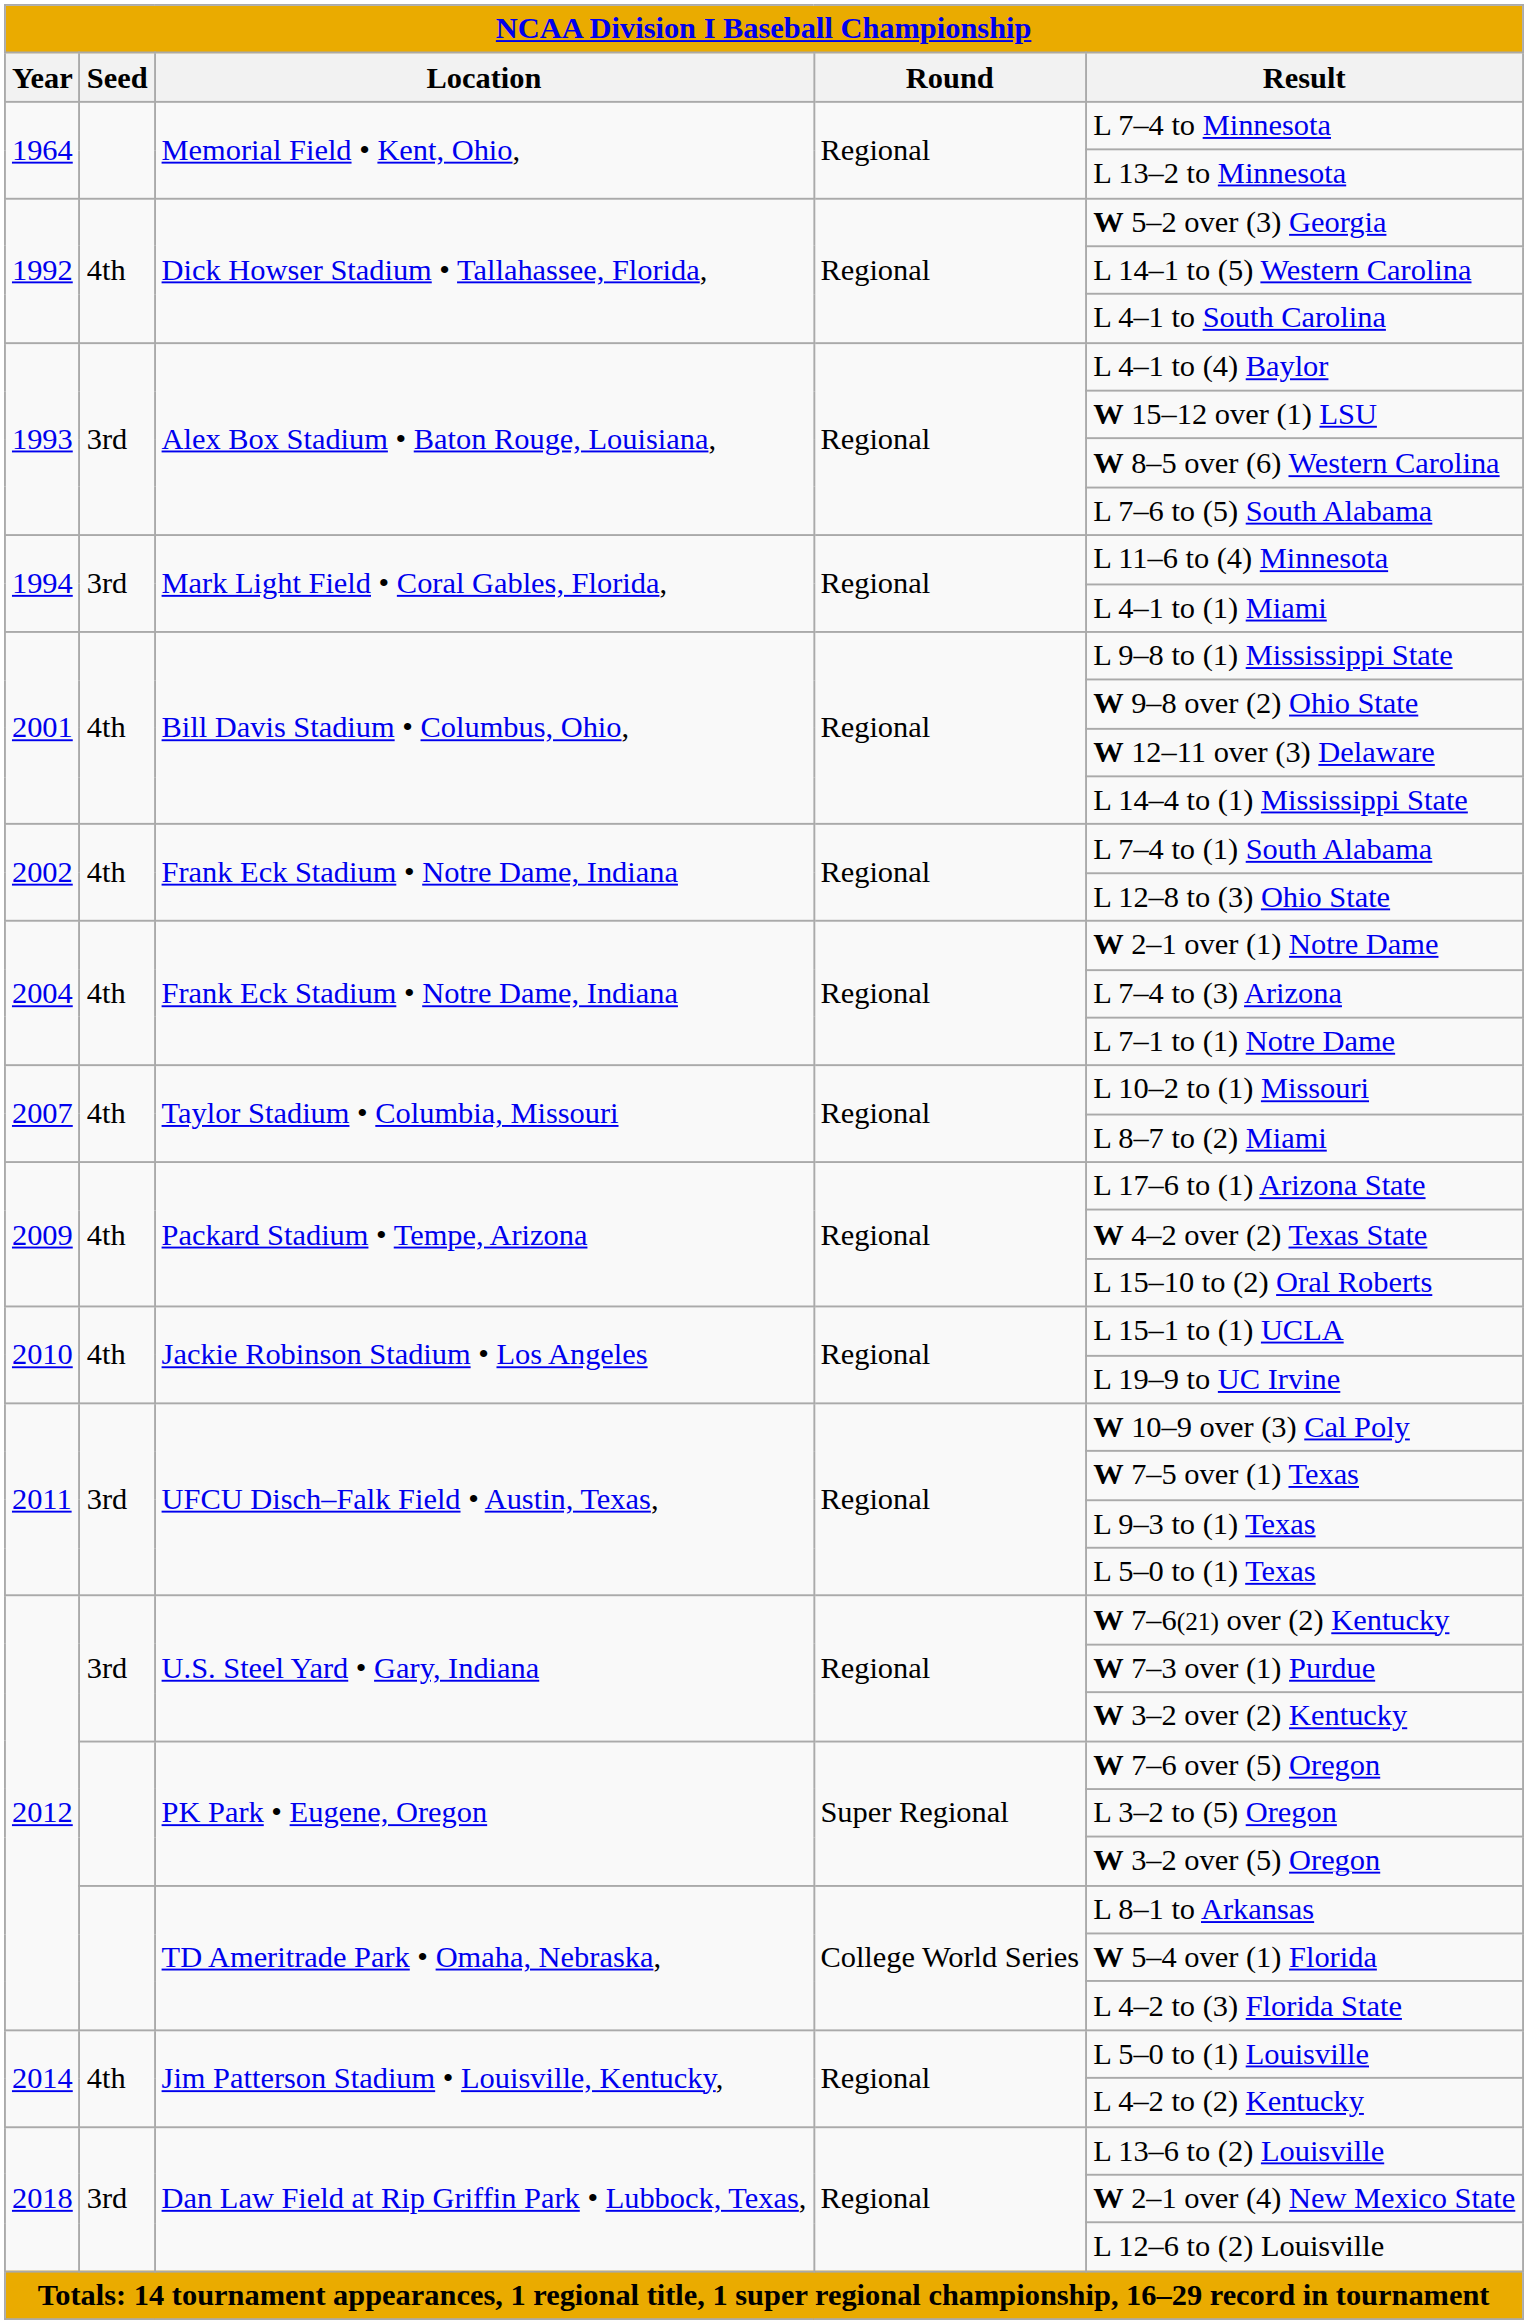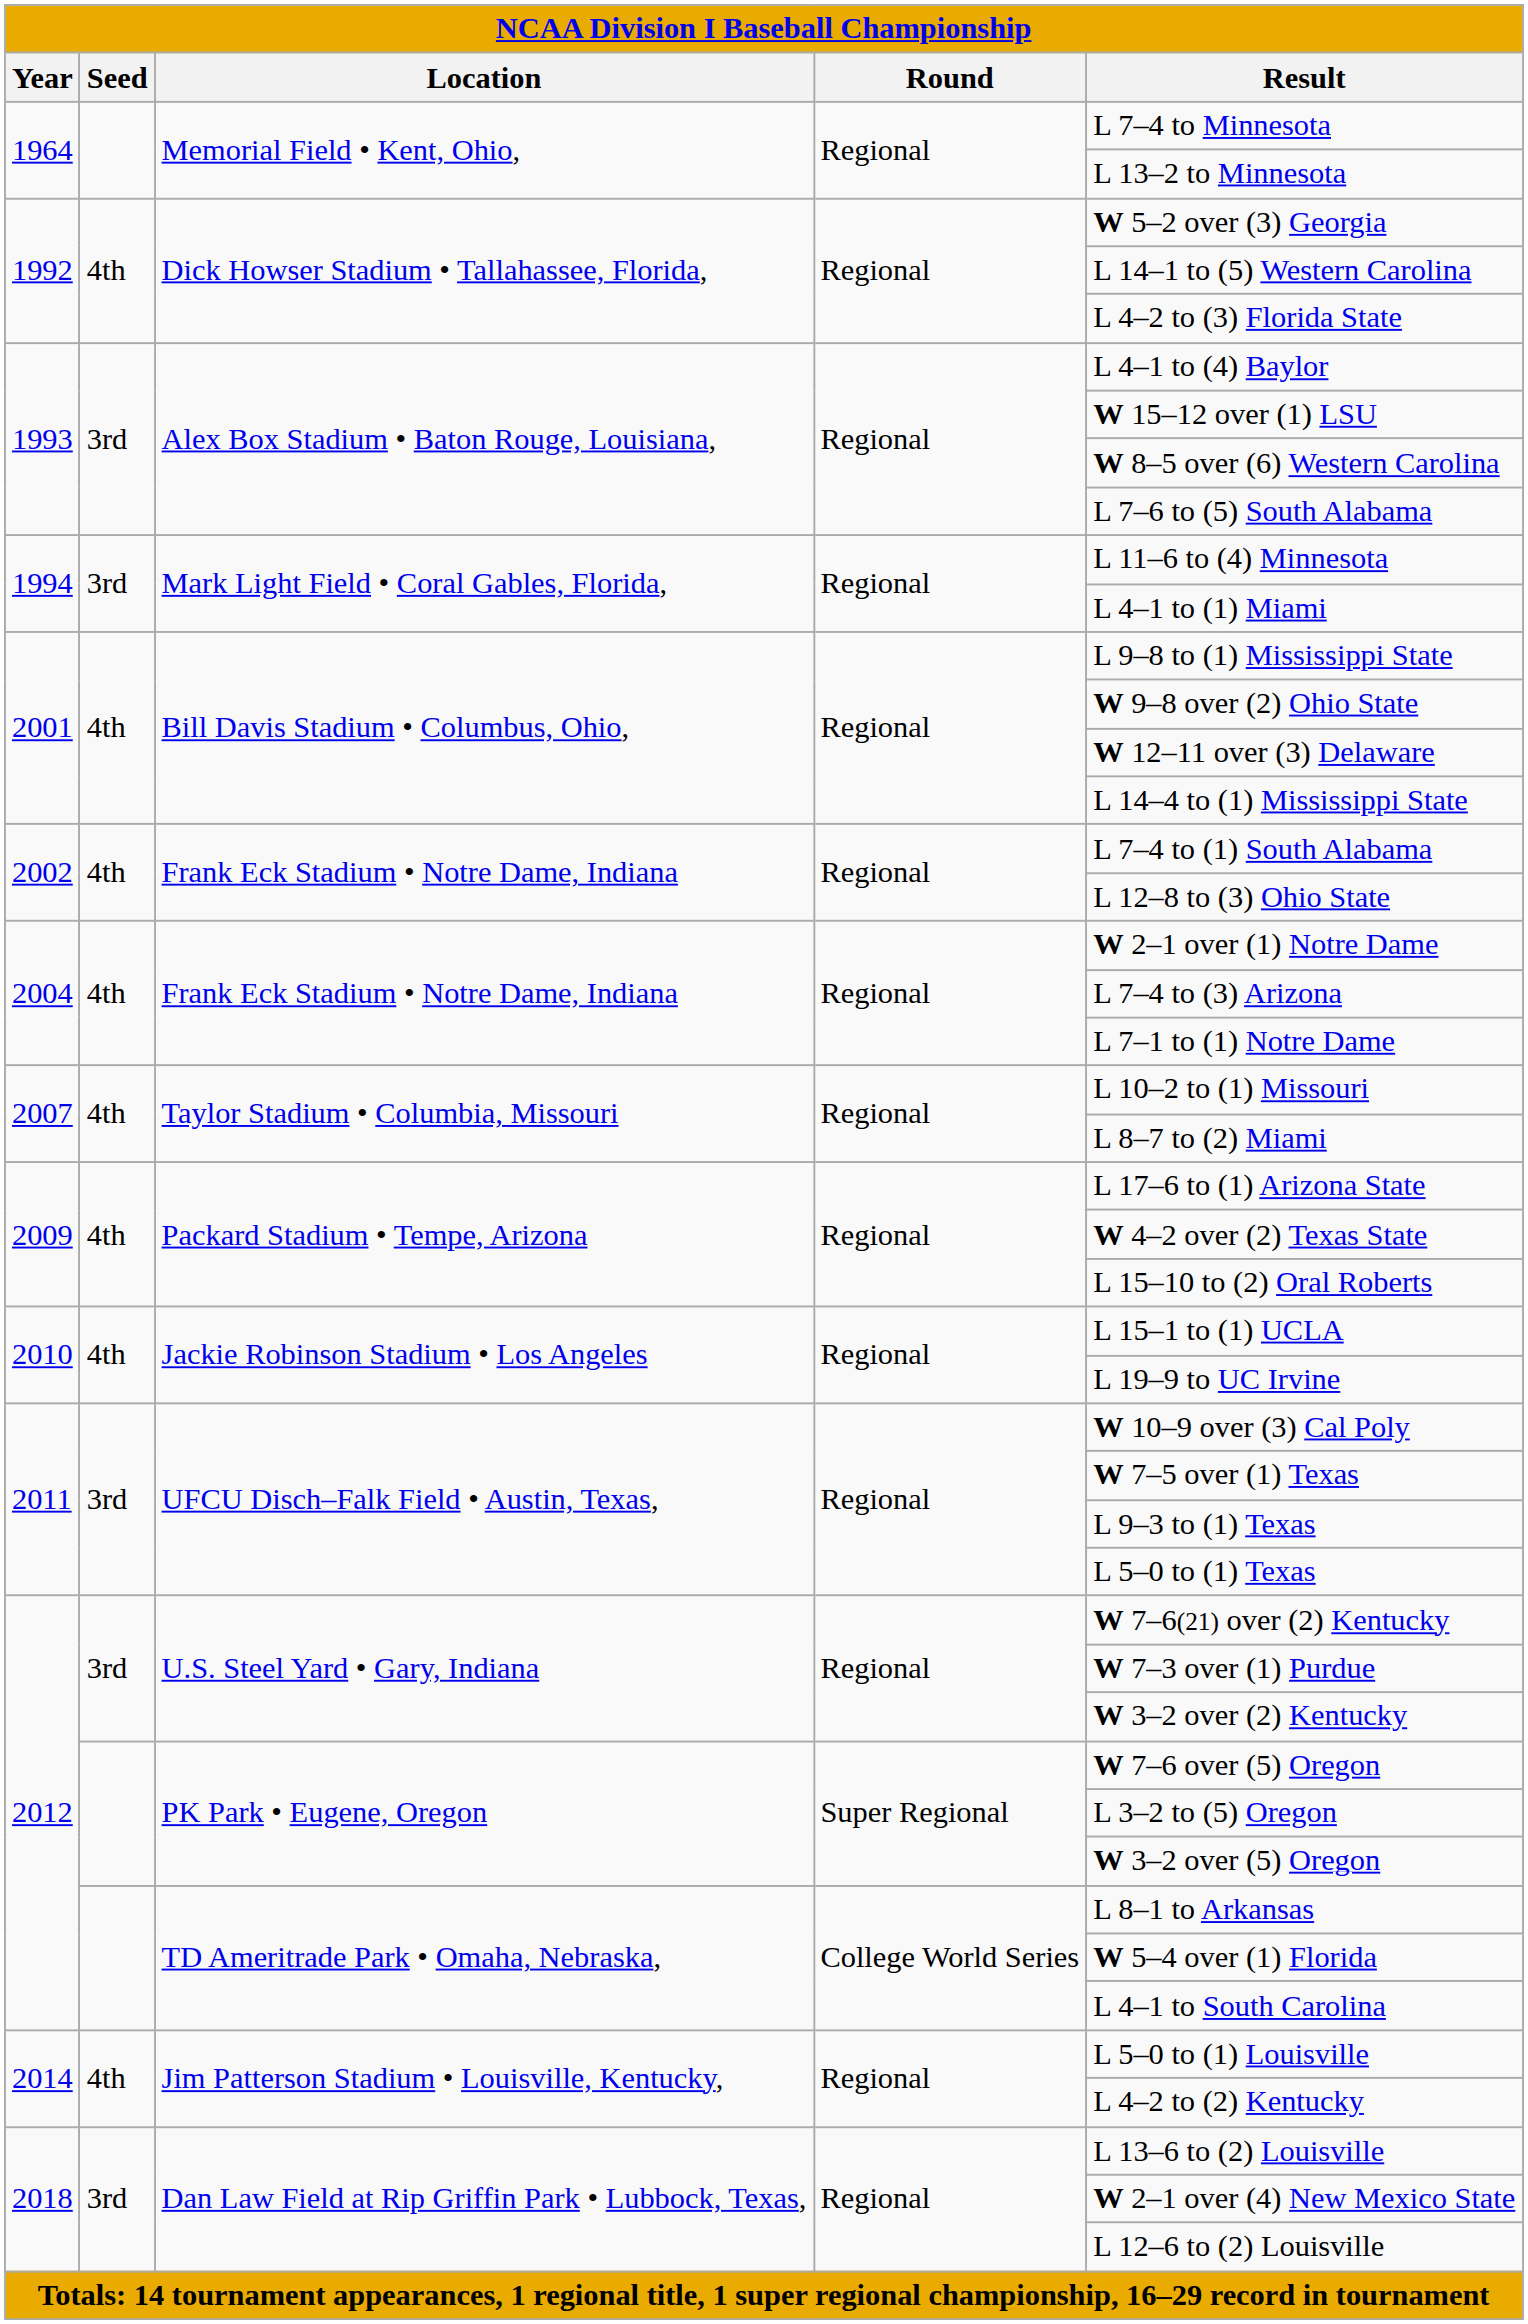(1240, 317) L 4–1 to South Carolina -> (1248, 317) L 4–2 to (3) Florida State
(1248, 2005) L 4–2 to (3) Florida State -> (1240, 2005) L 4–1 to South Carolina
